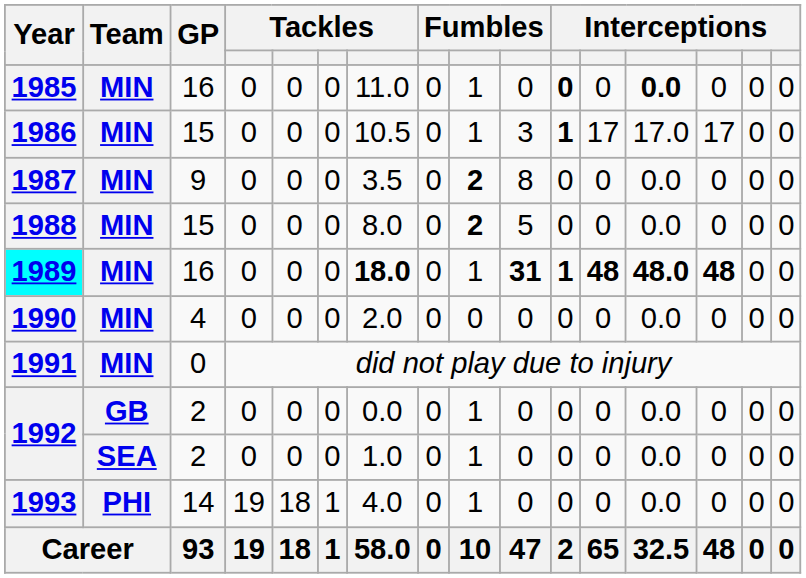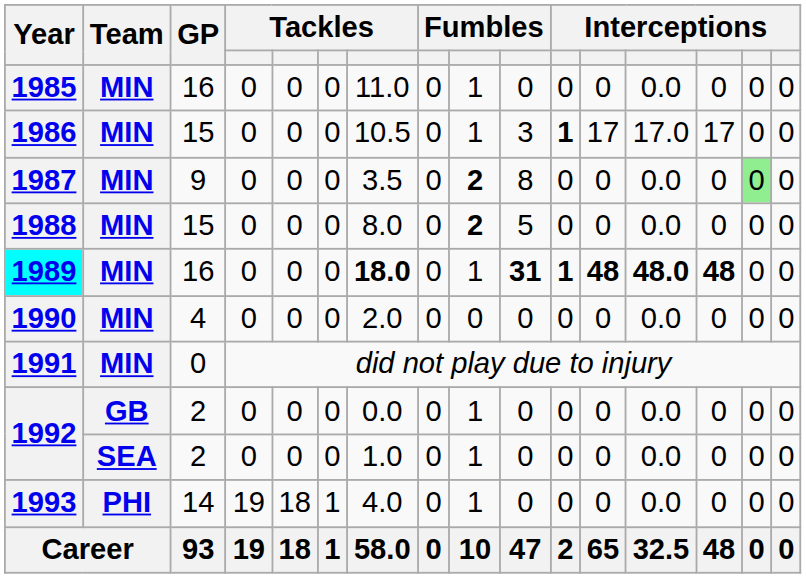(565, 87) bold -> (565, 87) normal
(661, 87) bold -> (661, 87) normal
(757, 179) no background -> (757, 179) lightgreen background
